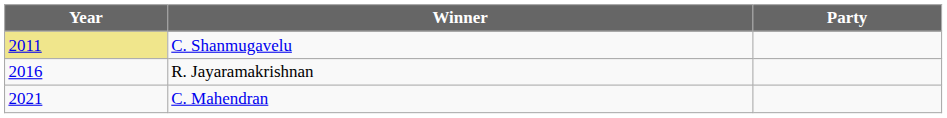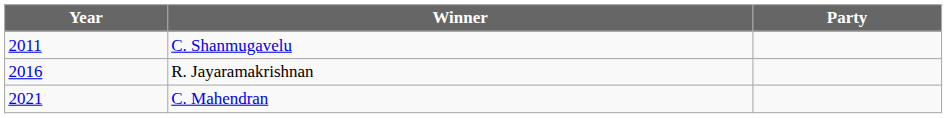(25, 44) khaki background -> (25, 44) no background
